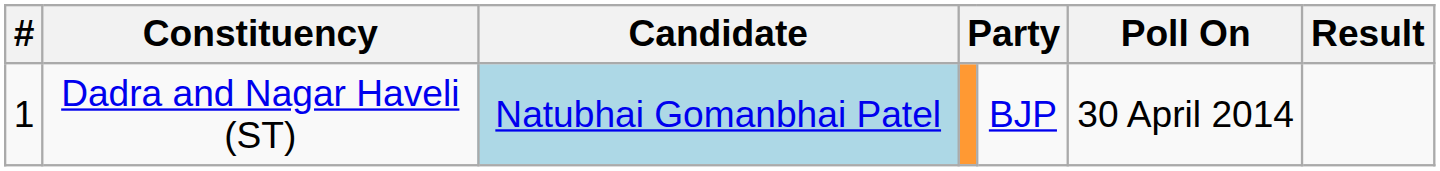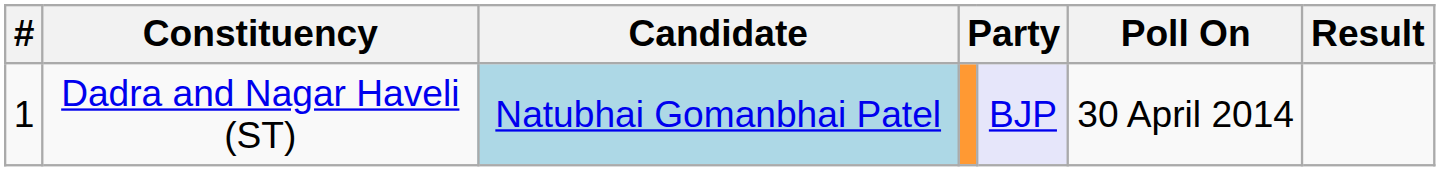(1023, 113) no background -> (1023, 113) lavender background
